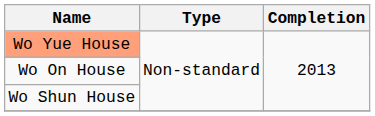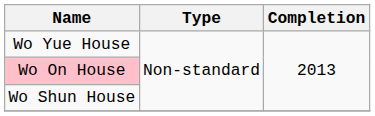(72, 44) lightsalmon background -> (72, 44) no background
(72, 71) no background -> (72, 71) pink background
